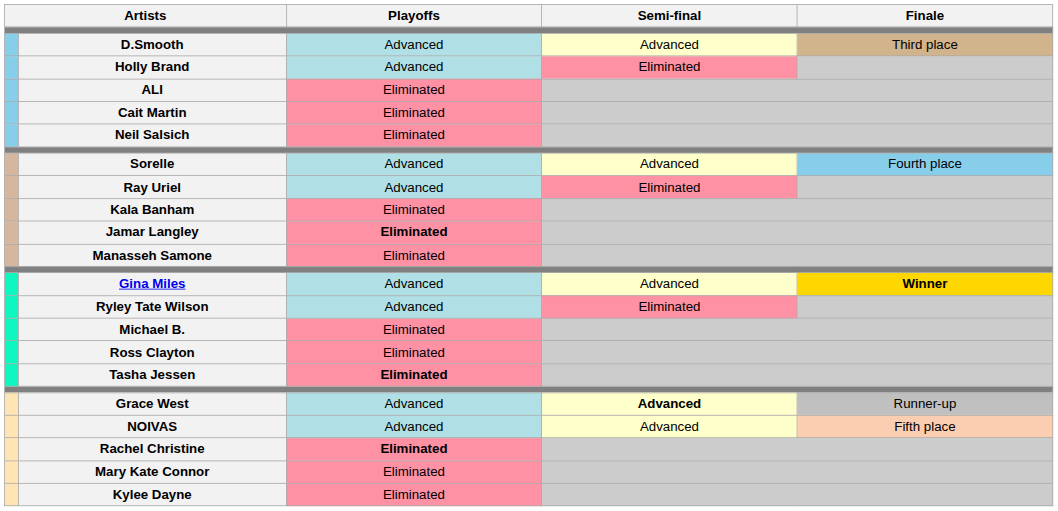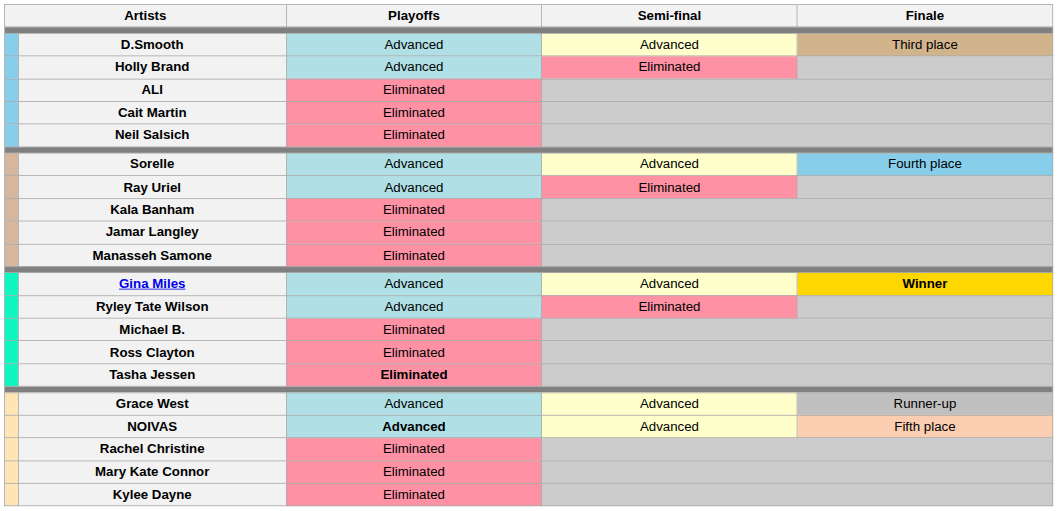(414, 232) bold -> (414, 232) normal
(669, 403) bold -> (669, 403) normal
(414, 426) normal -> (414, 426) bold
(414, 449) bold -> (414, 449) normal
